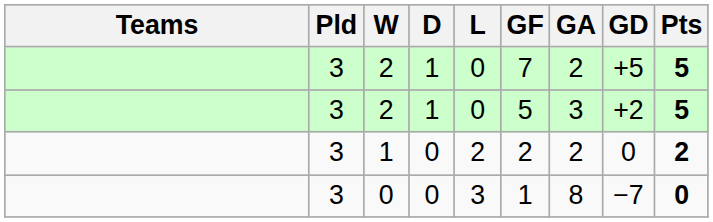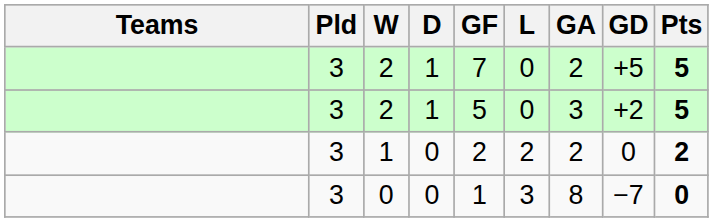columns swapped: (478, 25) <-> (525, 25)
